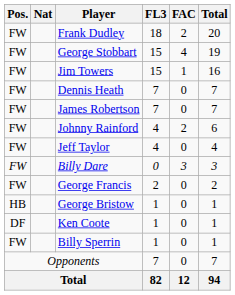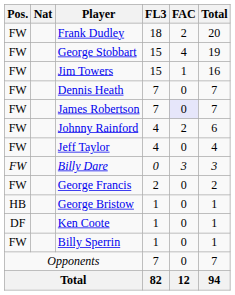(184, 109) no background -> (184, 109) lavender background
